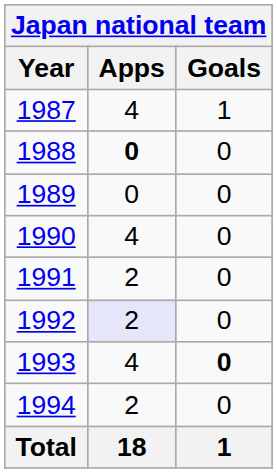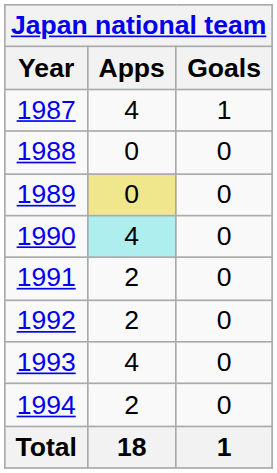(132, 151) bold -> (132, 151) normal
(132, 194) no background -> (132, 194) khaki background
(132, 236) no background -> (132, 236) paleturquoise background
(132, 320) lavender background -> (132, 320) no background
(224, 362) bold -> (224, 362) normal
